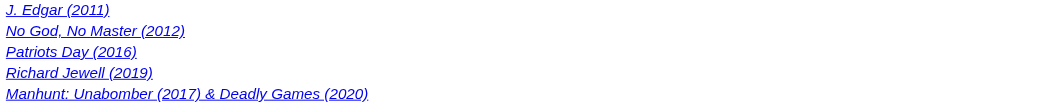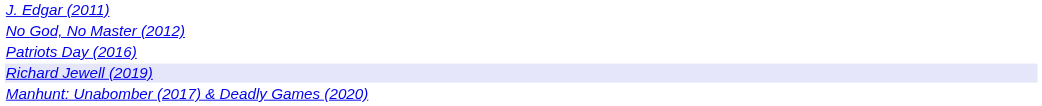(79, 73) no background -> (79, 73) lavender background
